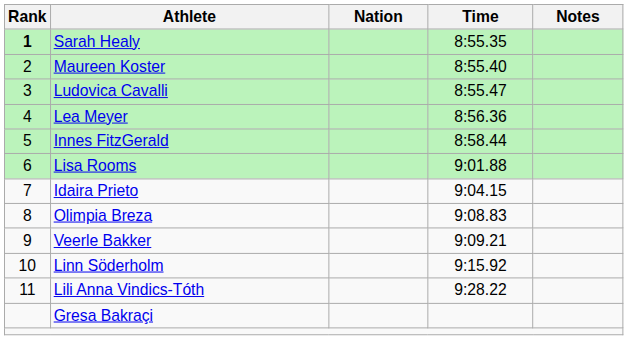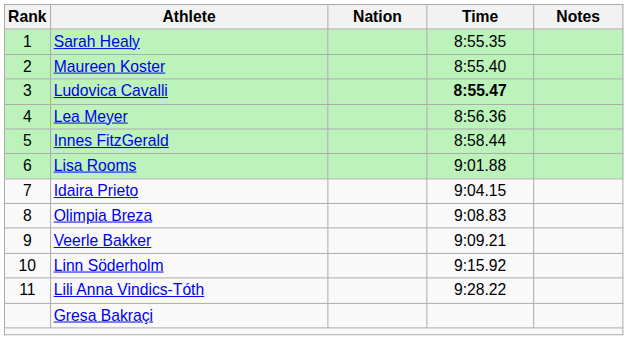(27, 41) bold -> (27, 41) normal
(480, 91) normal -> (480, 91) bold
